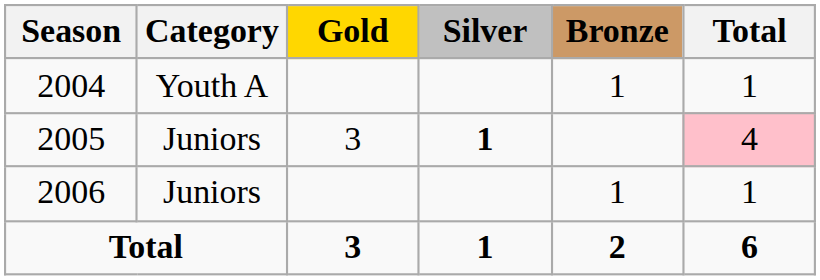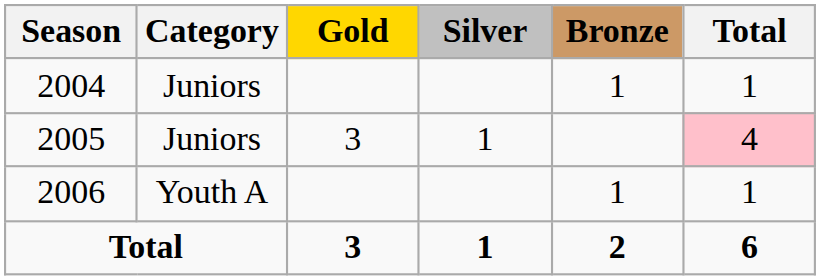(212, 85) Youth A -> (212, 85) Juniors
(485, 138) bold -> (485, 138) normal
(212, 192) Juniors -> (212, 192) Youth A
